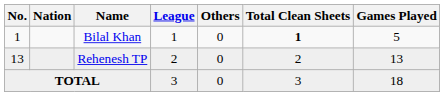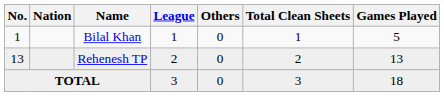(298, 37) bold -> (298, 37) normal
